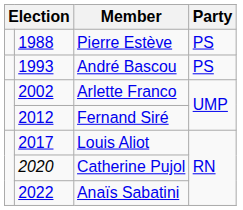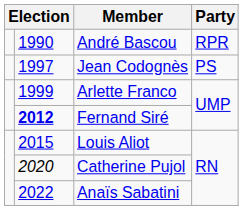- row: (125, 42)
(36, 67) 1993 -> (36, 42) 1990
(203, 67) PS -> (212, 42) RPR
+ row: (133, 67)
(36, 92) 2002 -> (36, 92) 1999
(36, 117) normal -> (36, 117) bold
(36, 142) 2017 -> (36, 142) 2015
